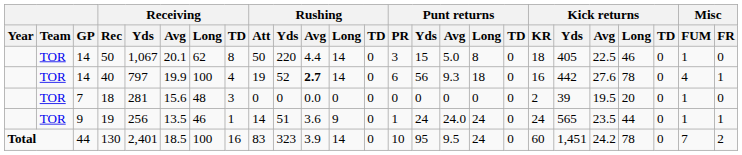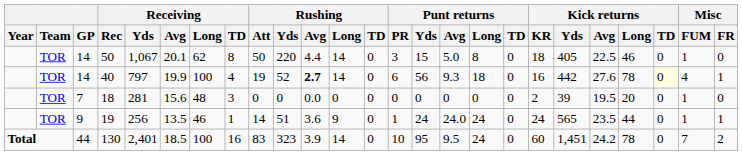(660, 77) no background -> (660, 77) lightyellow background
